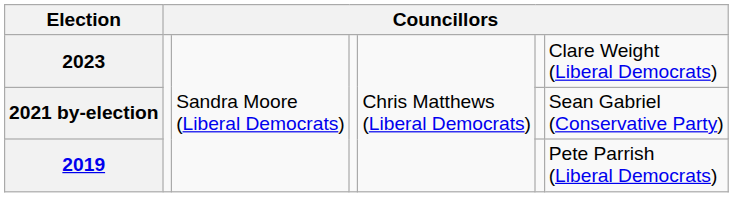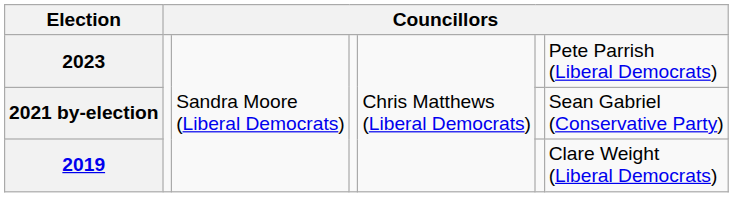(633, 60) Clare Weight (Liberal Democrats) -> (633, 60) Pete Parrish (Liberal Democrats)
(633, 165) Pete Parrish (Liberal Democrats) -> (633, 165) Clare Weight (Liberal Democrats)
